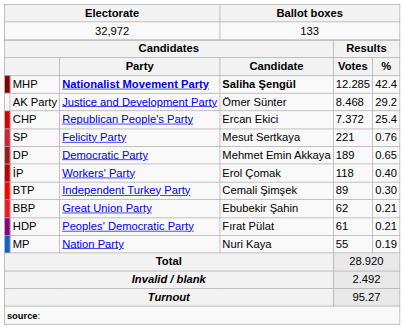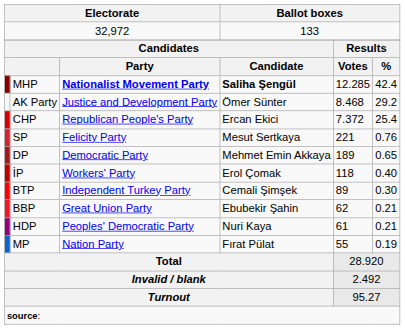(248, 226) Fırat Pülat -> (247, 226) Nuri Kaya
(247, 244) Nuri Kaya -> (248, 244) Fırat Pülat
